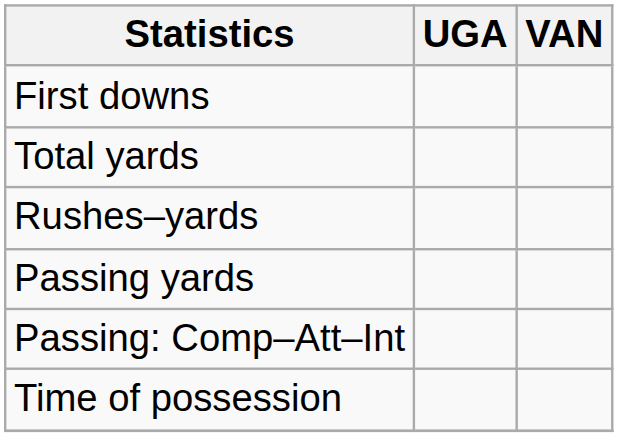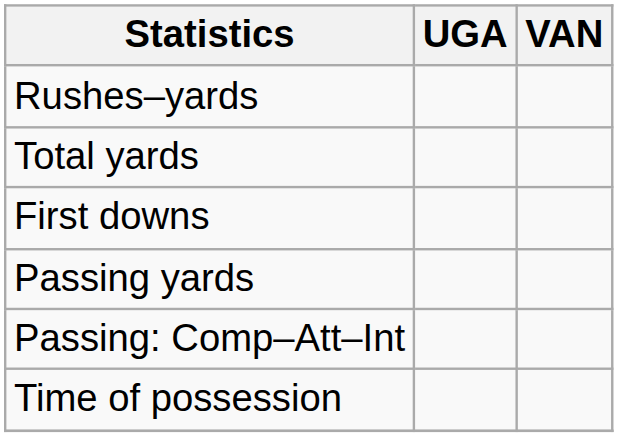rows swapped: (112, 95) <-> (136, 217)
